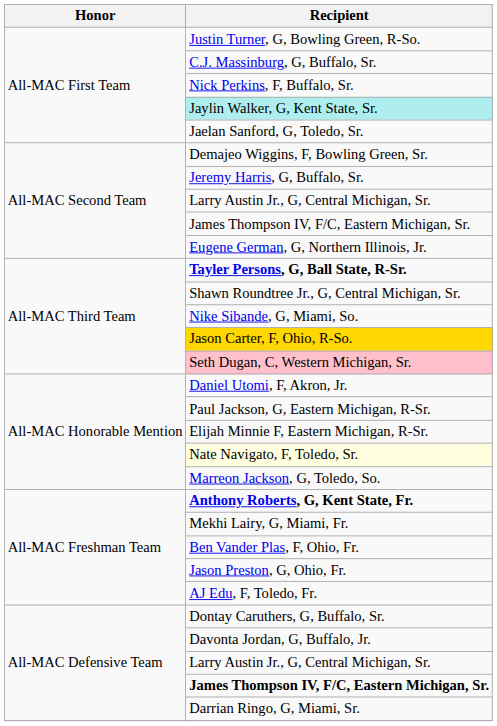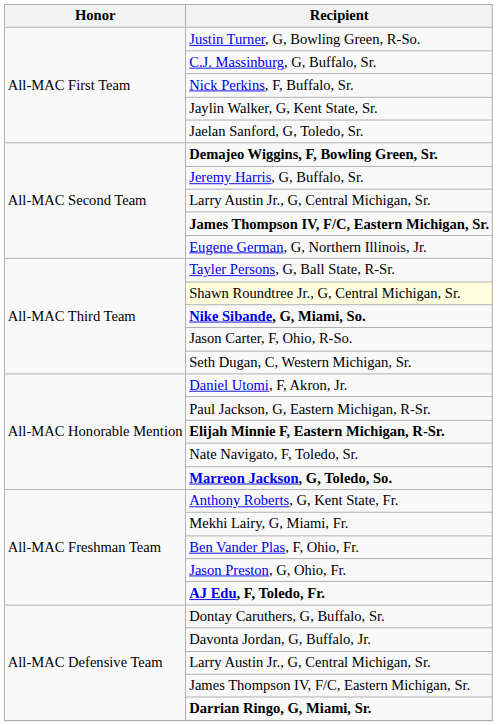(283, 108) paleturquoise background -> (283, 108) no background
(309, 154) normal -> (313, 154) bold
(330, 223) normal -> (339, 223) bold
(298, 270) bold -> (292, 270) normal
(325, 293) no background -> (325, 293) lightyellow background
(274, 316) normal -> (277, 316) bold
(271, 339) gold background -> (271, 339) no background
(300, 362) pink background -> (300, 362) no background
(309, 431) normal -> (317, 431) bold
(274, 454) lightyellow background -> (274, 454) no background
(285, 477) normal -> (291, 477) bold
(301, 500) bold -> (294, 500) normal
(253, 593) normal -> (257, 593) bold
(339, 685) bold -> (330, 685) normal
(275, 708) normal -> (280, 708) bold
